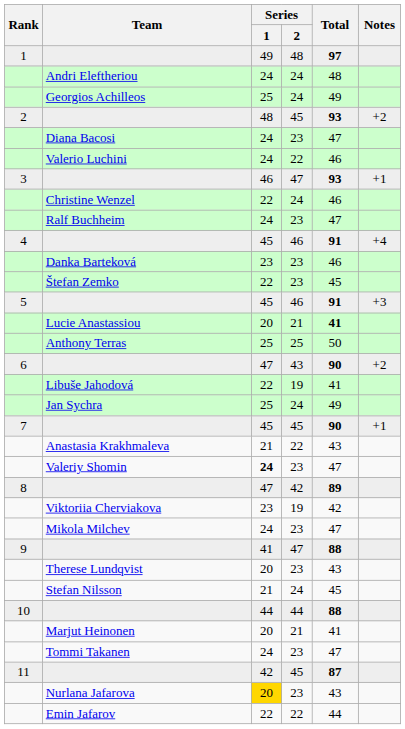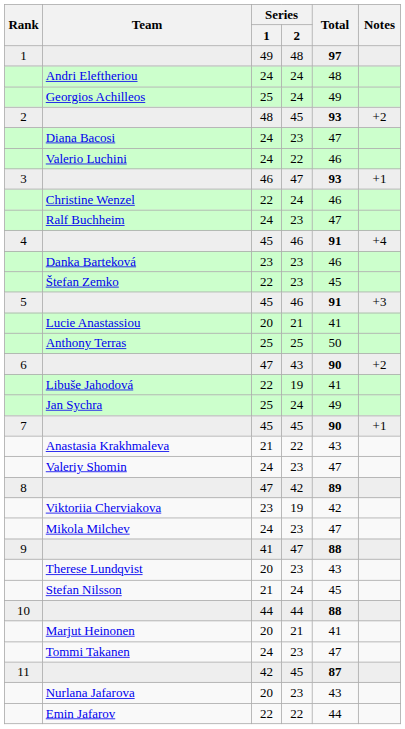(335, 323) bold -> (335, 323) normal
(266, 466) bold -> (266, 466) normal
(266, 693) gold background -> (266, 693) no background
